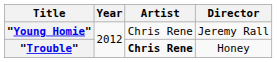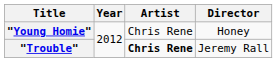(234, 31) Jeremy Rall -> (234, 31) Honey
(234, 48) Honey -> (234, 48) Jeremy Rall
